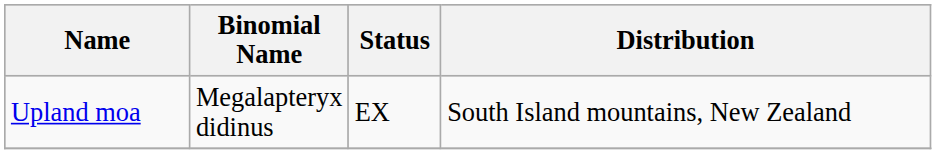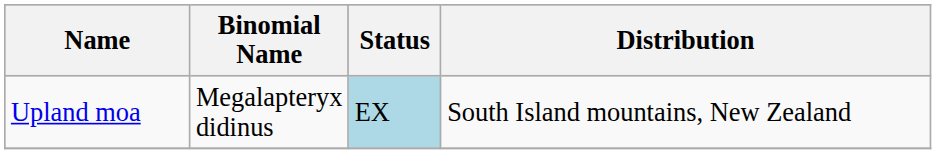(372, 111) no background -> (372, 111) lightblue background
